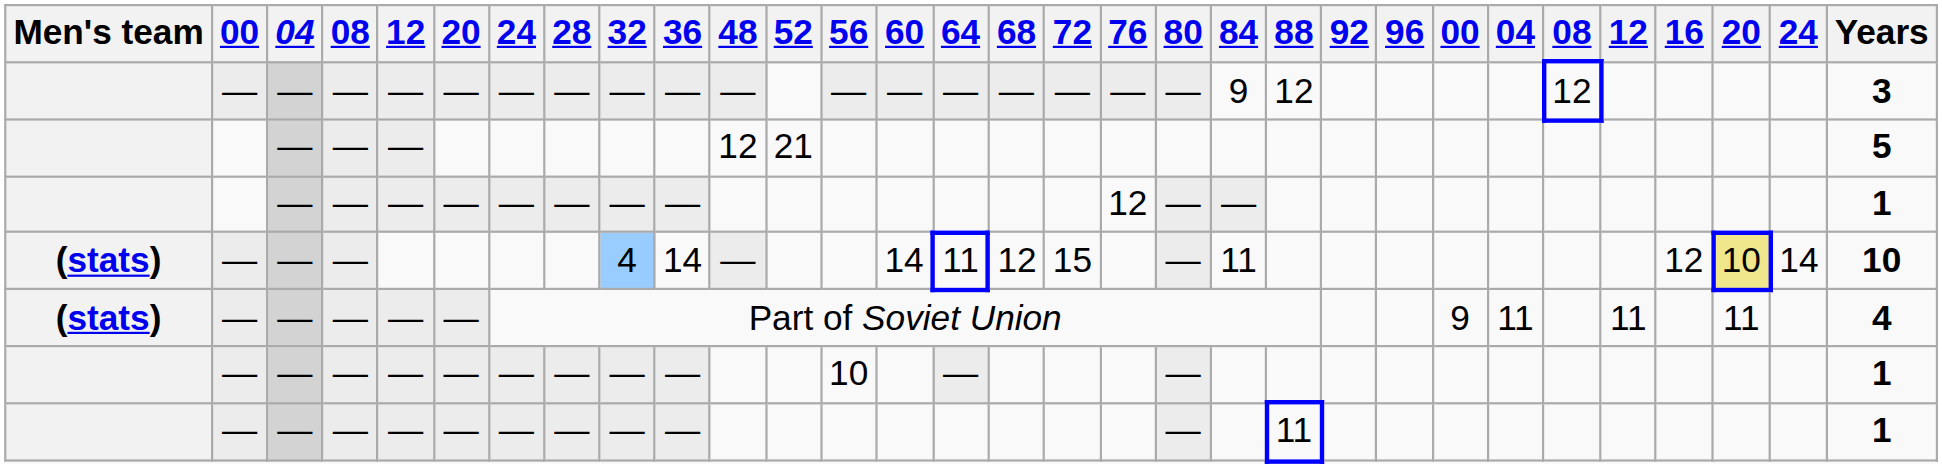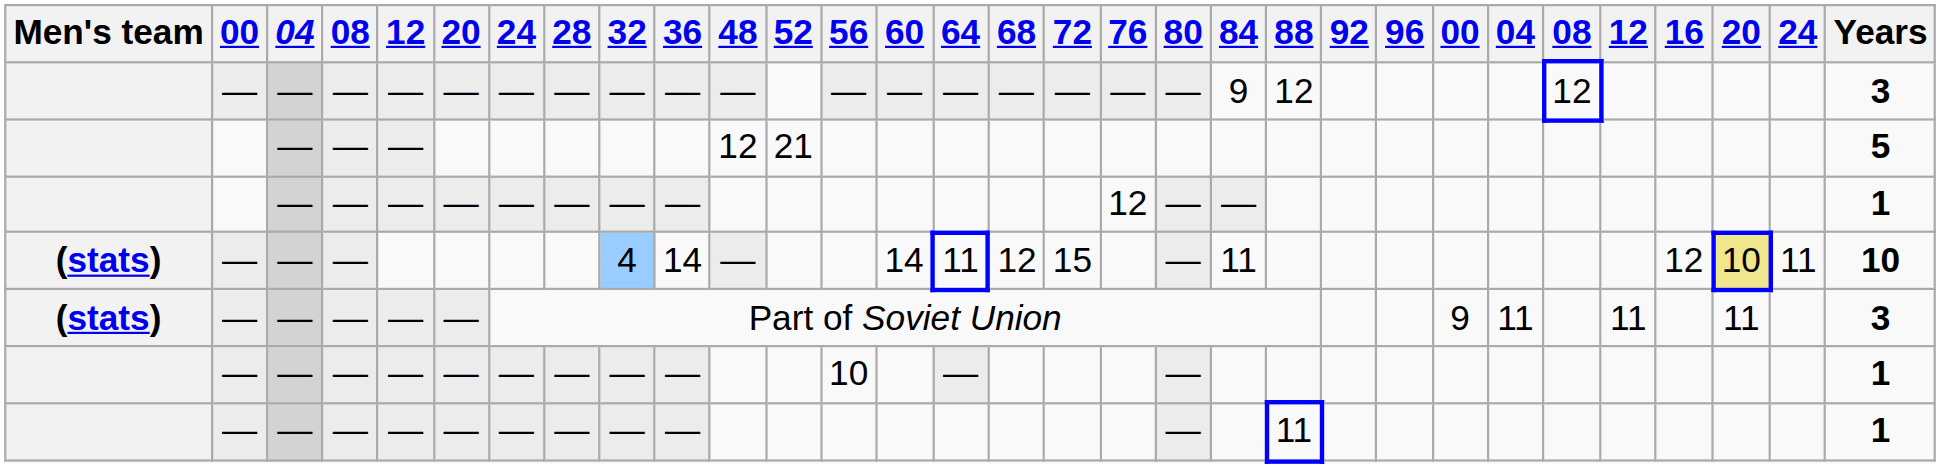(1799, 260) 14 -> (1798, 260) 11
(1882, 317) 4 -> (1881, 317) 3
